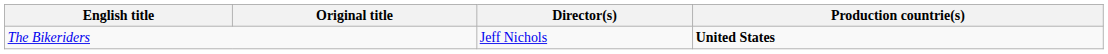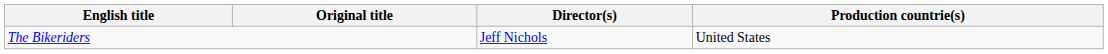(735, 37) bold -> (733, 37) normal
